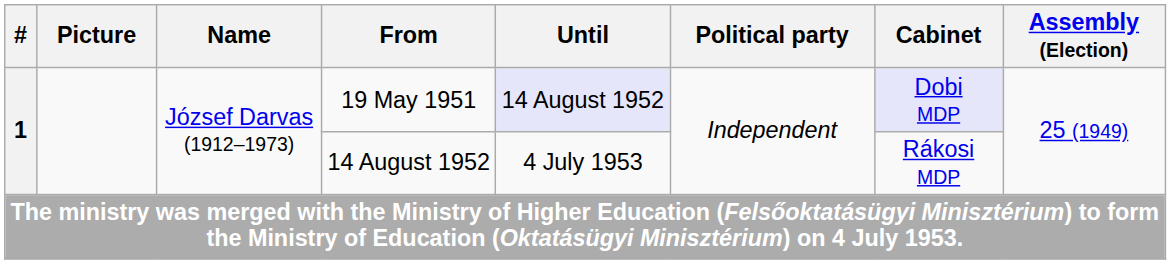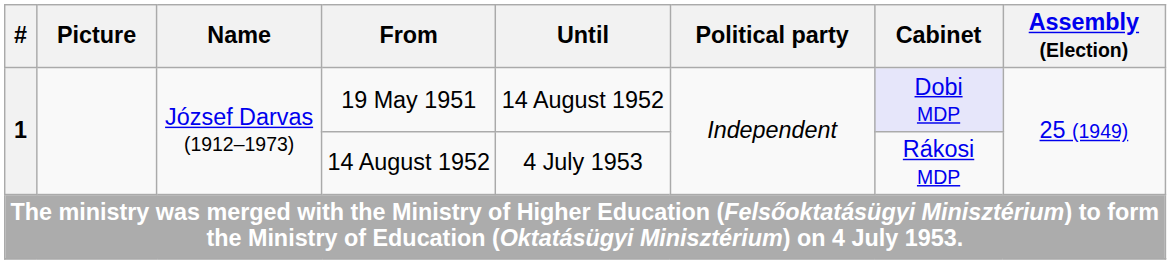(583, 99) lavender background -> (583, 99) no background
